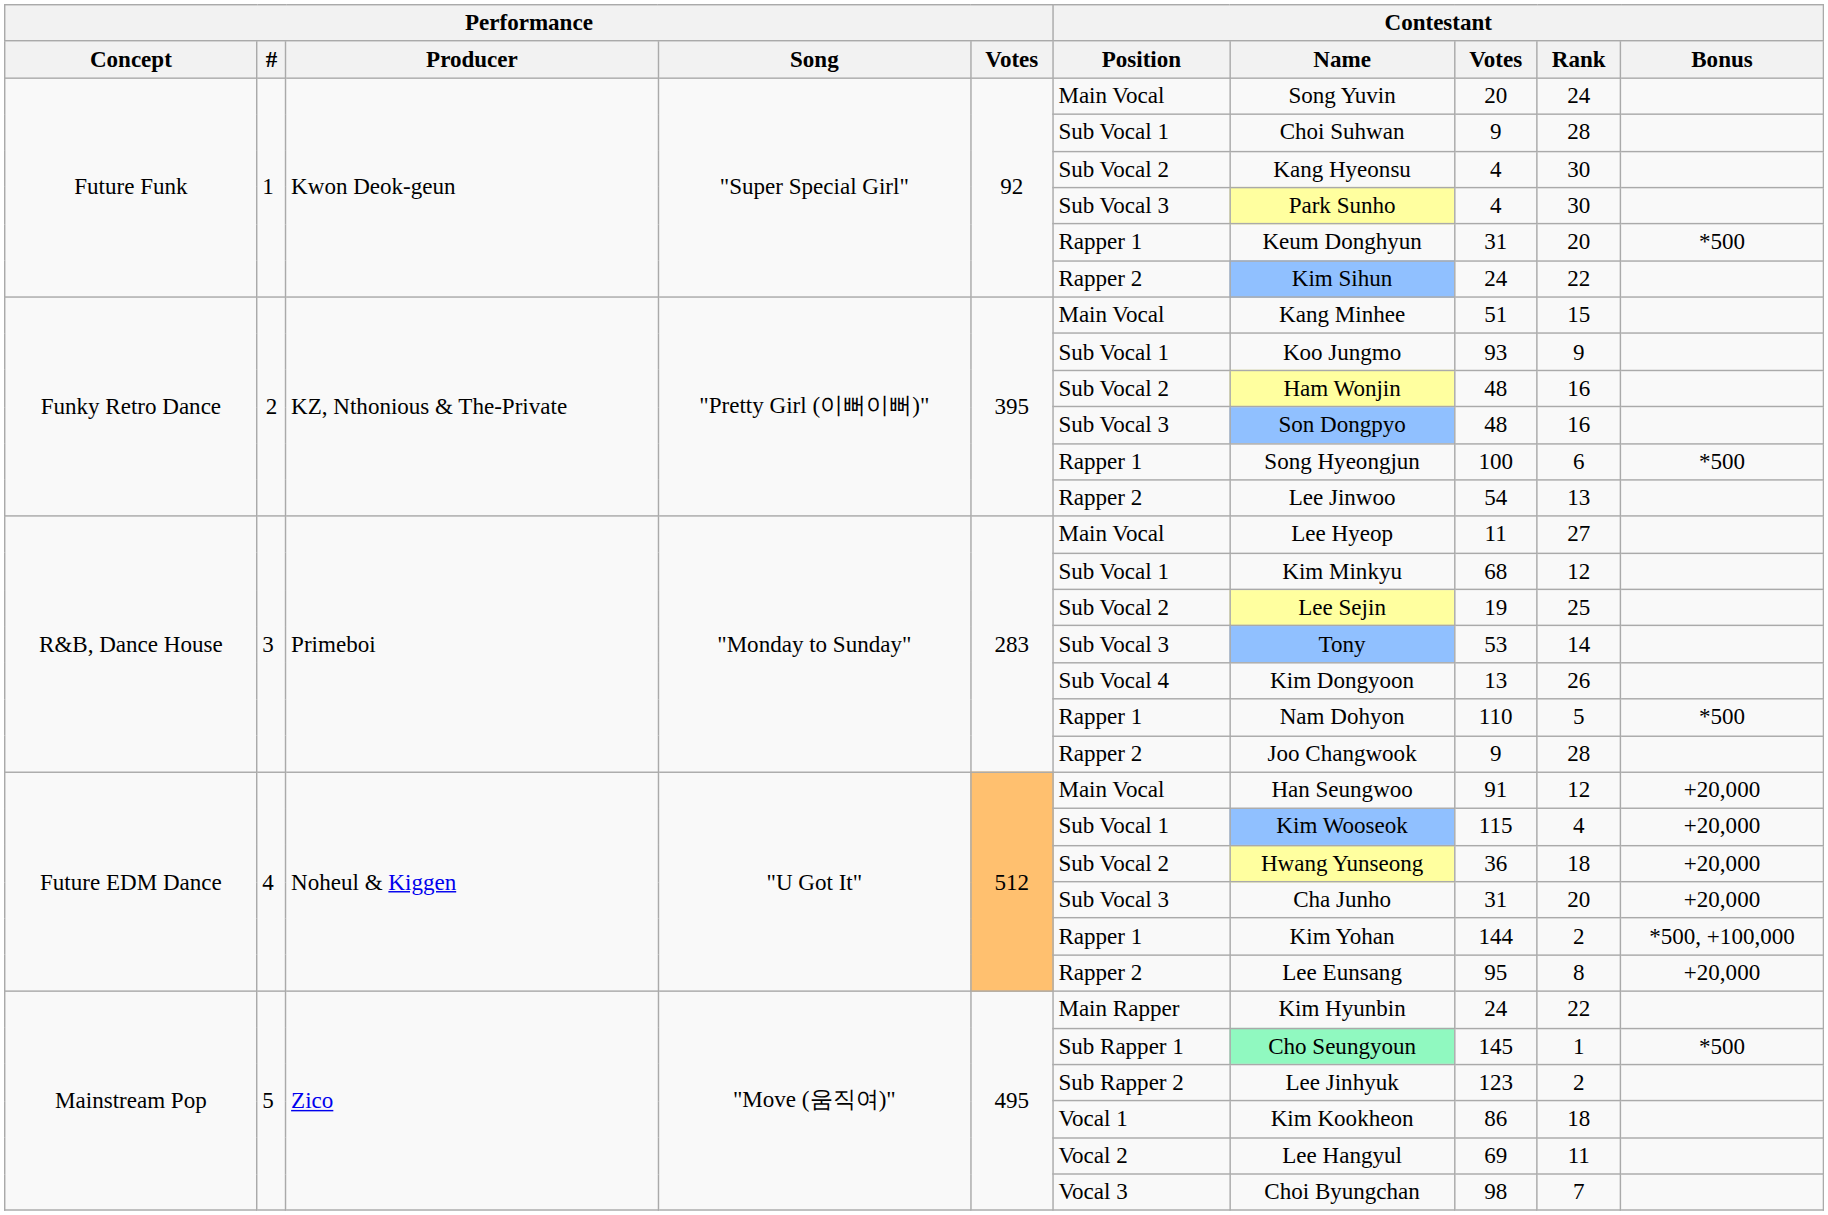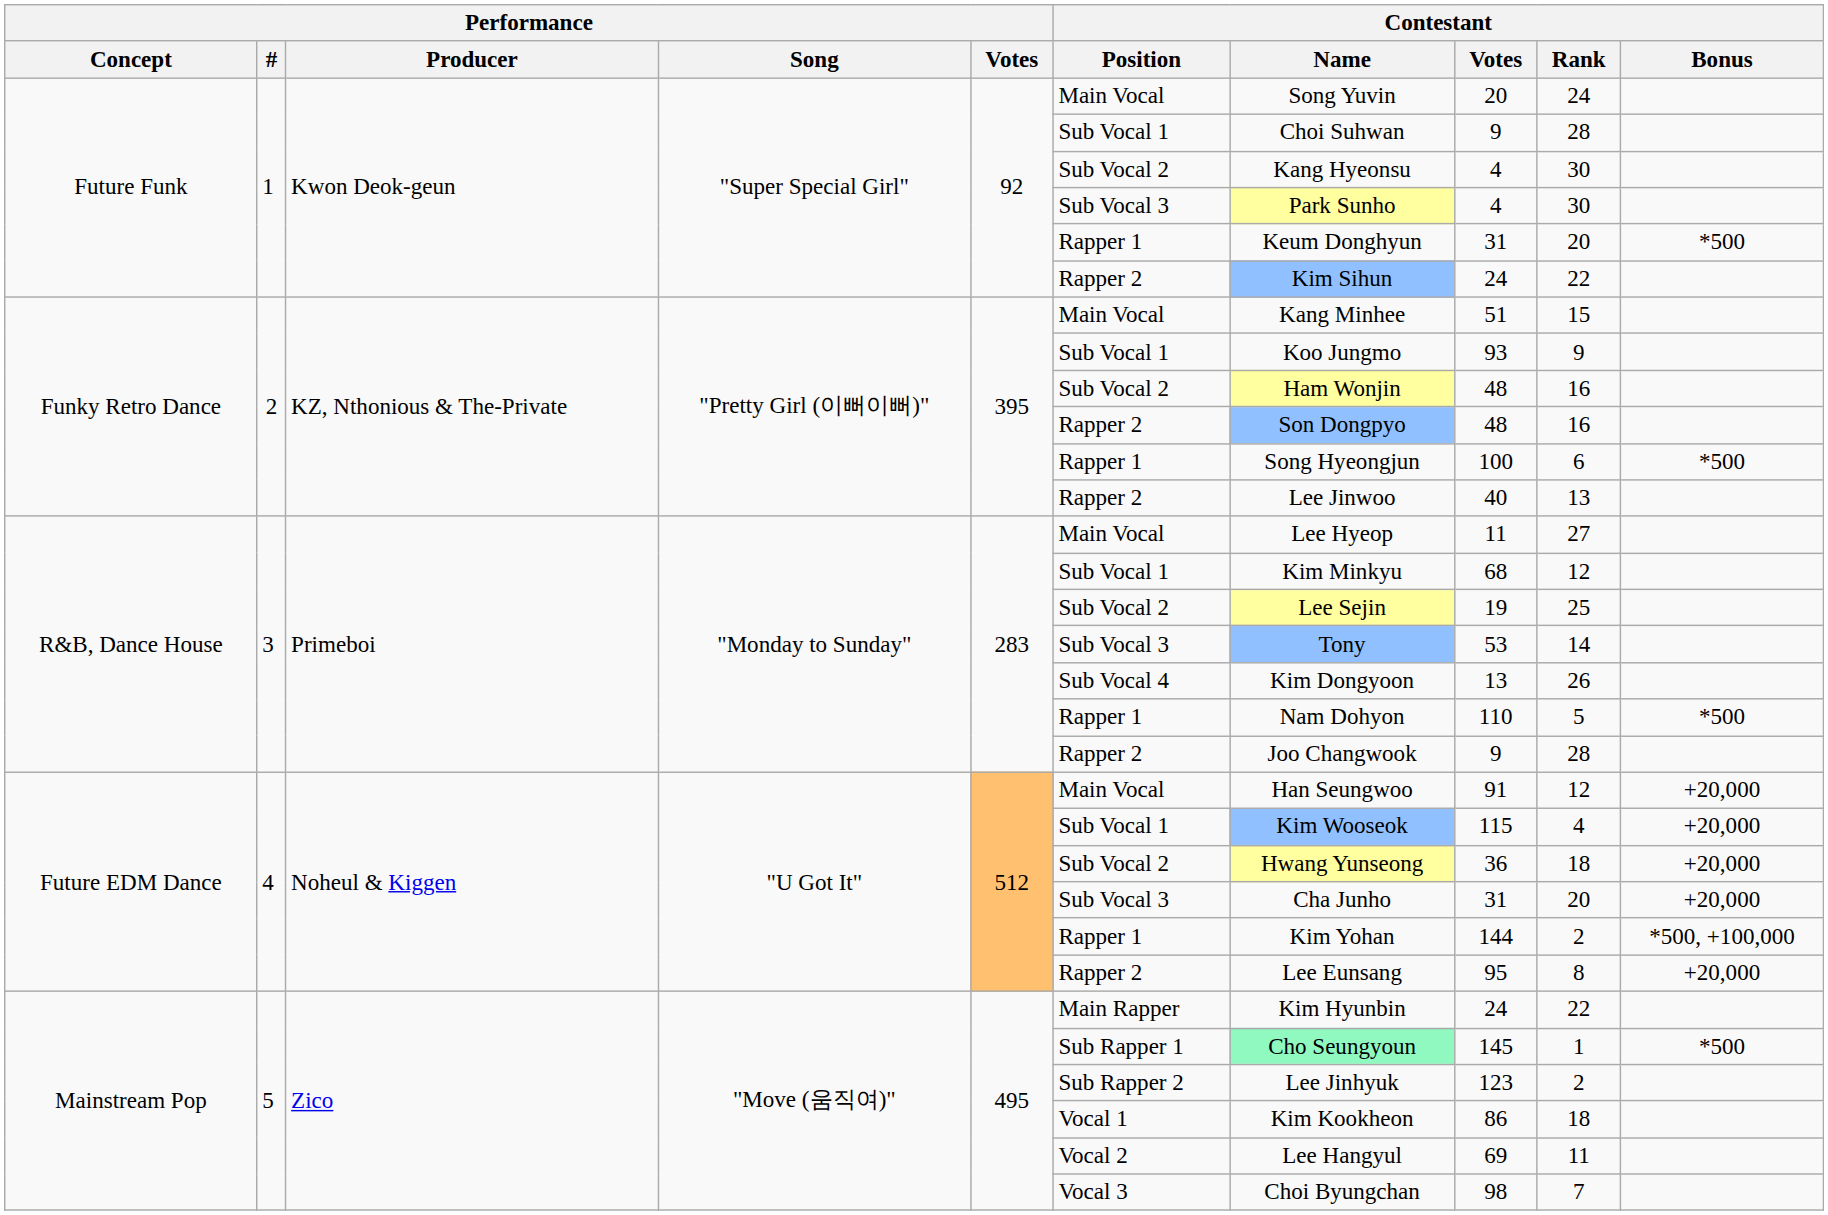(1114, 424) Sub Vocal 3 -> (1100, 424) Rapper 2
(1496, 497) 54 -> (1496, 497) 40
